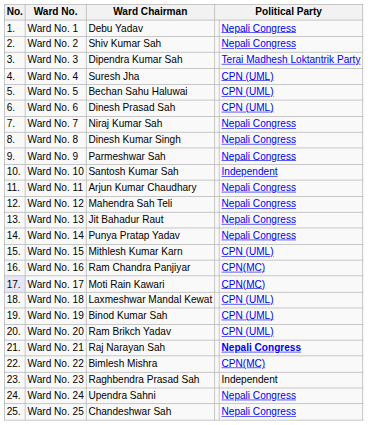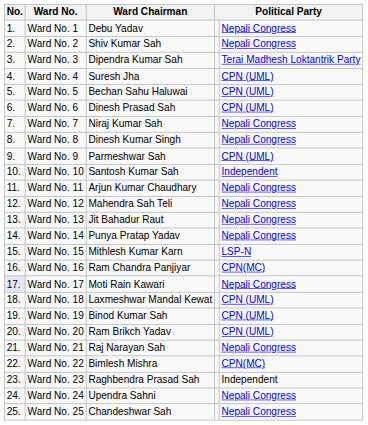(259, 156) Nepali Congress -> (248, 156) CPN (UML)
(248, 252) CPN (UML) -> (236, 252) LSP-N
(243, 284) CPN(MC) -> (259, 284) Nepali Congress
(261, 348) bold -> (259, 348) normal
